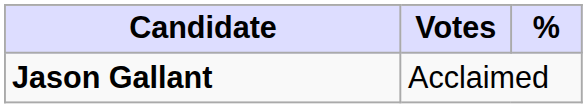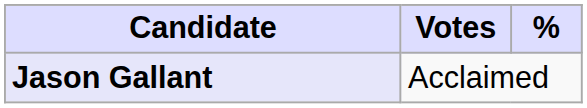(112, 77) no background -> (112, 77) lavender background
